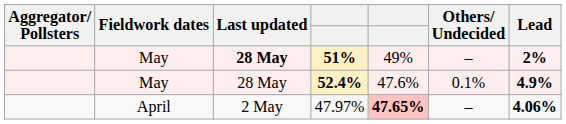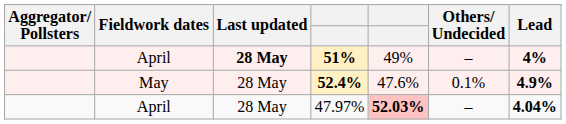(154, 58) May -> (154, 58) April
(535, 58) 2% -> (535, 58) 4%
(262, 107) 2 May -> (262, 107) 28 May
(398, 107) 47.65% -> (398, 107) 52.03%
(535, 107) 4.06% -> (535, 107) 4.04%
